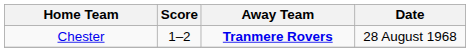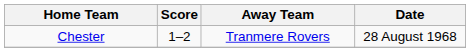(278, 36) bold -> (278, 36) normal
